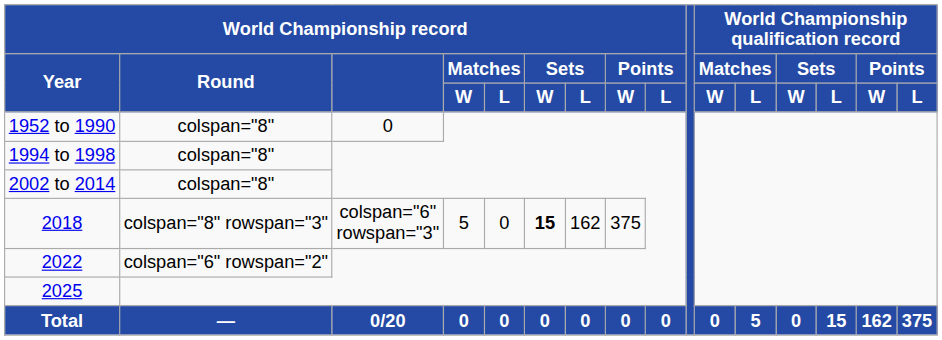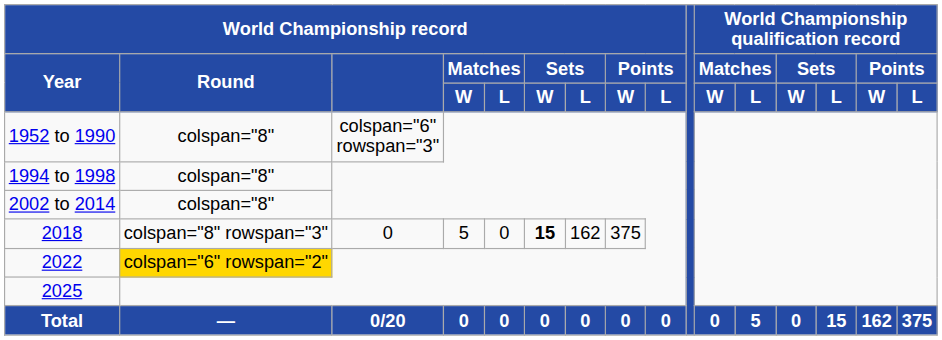(388, 126) 0 -> (388, 136) colspan="6" rowspan="3"
(388, 223) colspan="6" rowspan="3" -> (388, 233) 0
(226, 262) no background -> (226, 262) gold background
